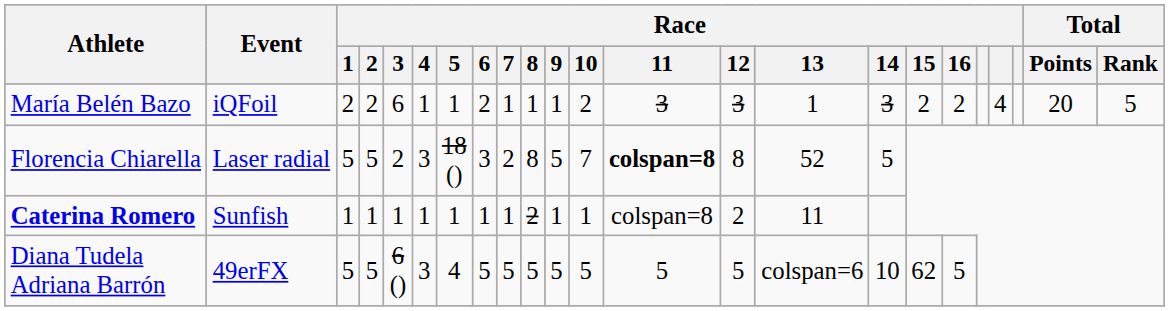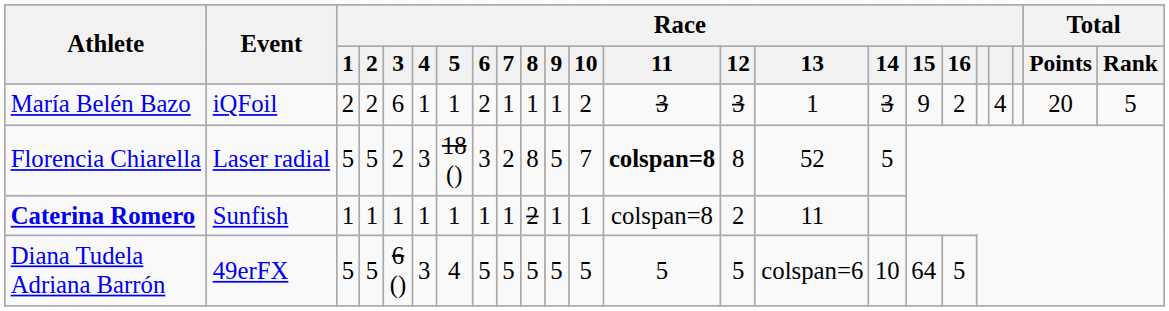(924, 104) 2 -> (924, 104) 9
(924, 271) 62 -> (924, 271) 64
